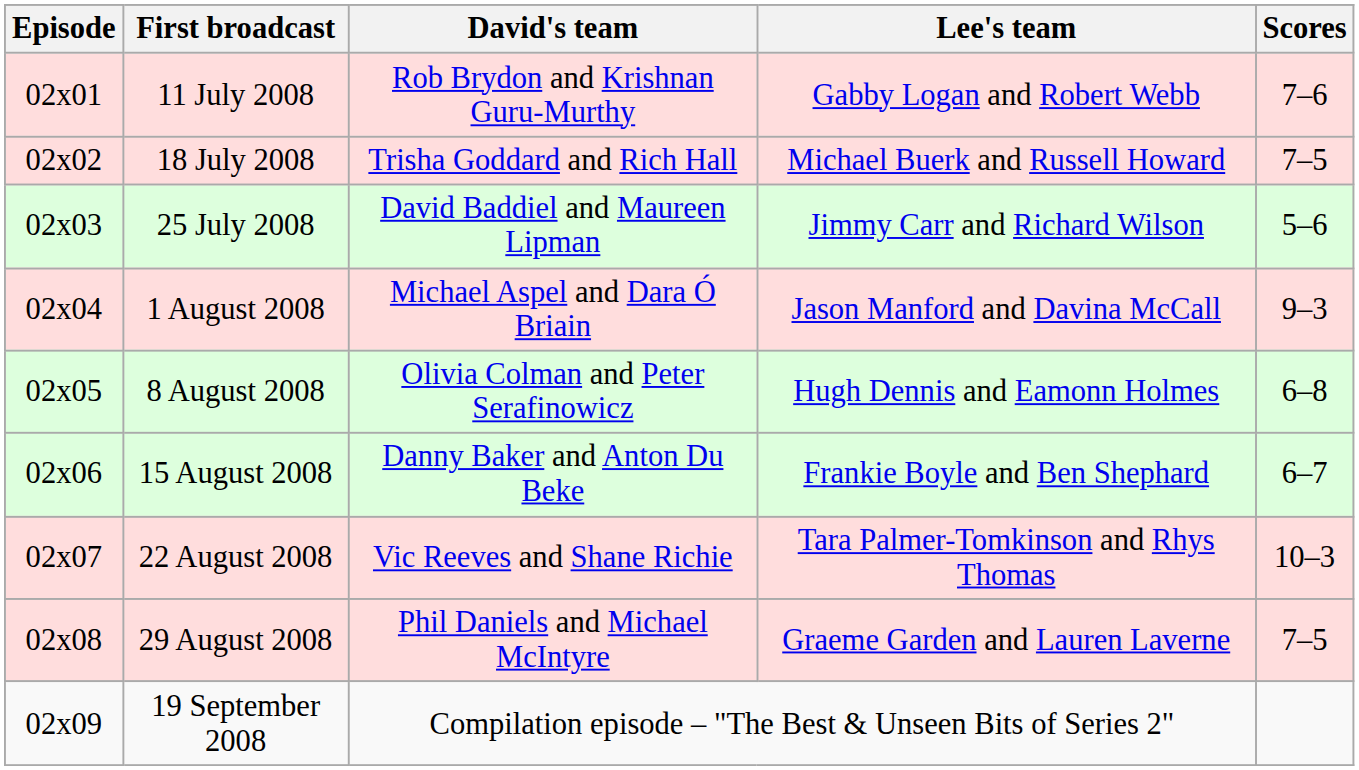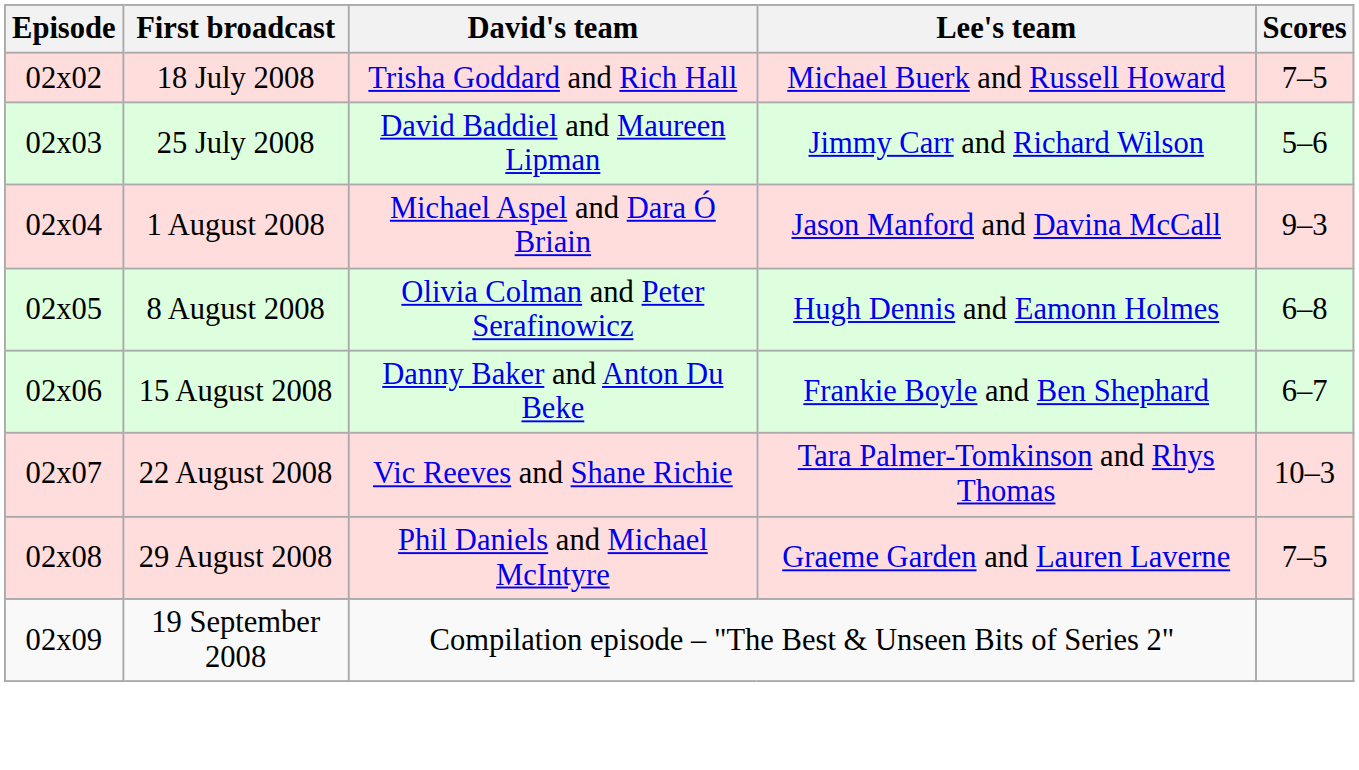- row: (236, 94)
